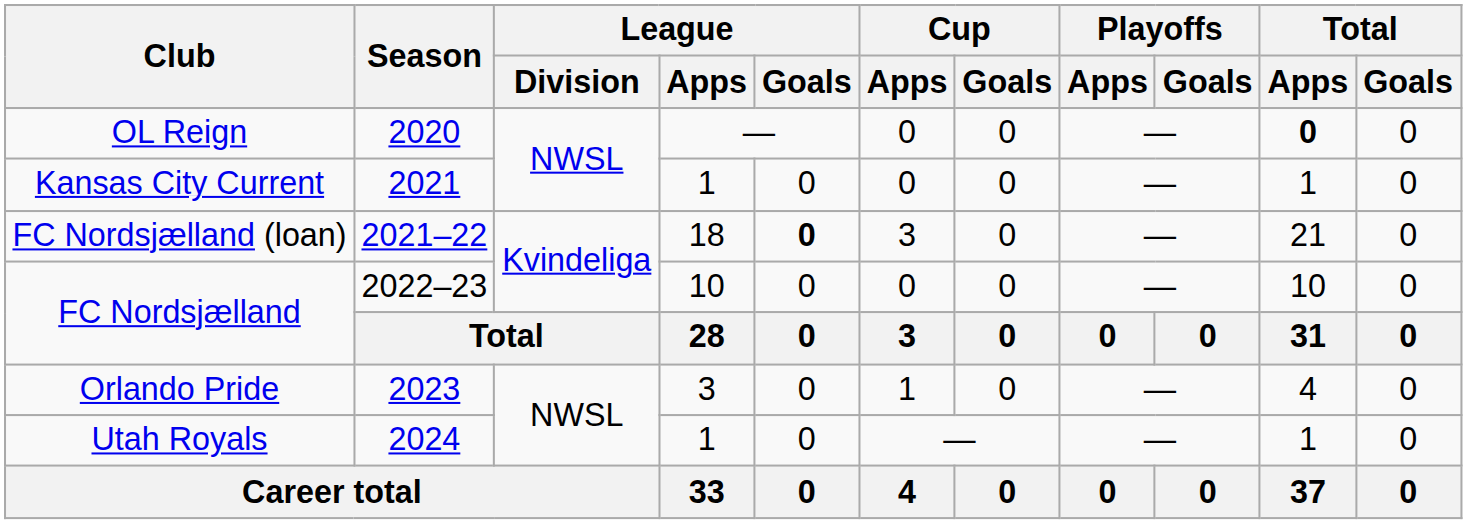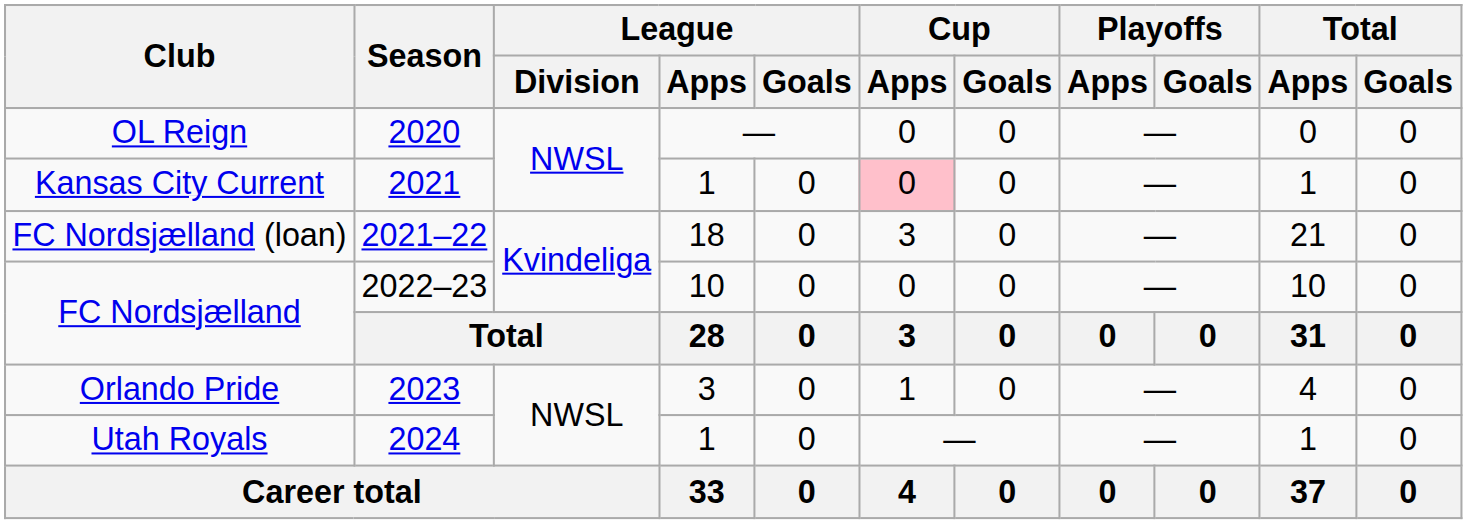(1308, 132) bold -> (1308, 132) normal
(907, 183) no background -> (907, 183) pink background
(807, 235) bold -> (807, 235) normal
